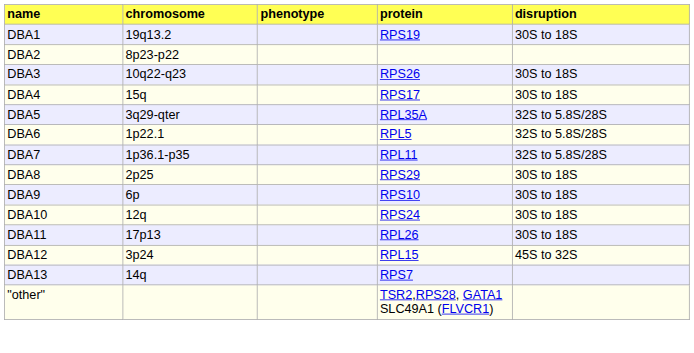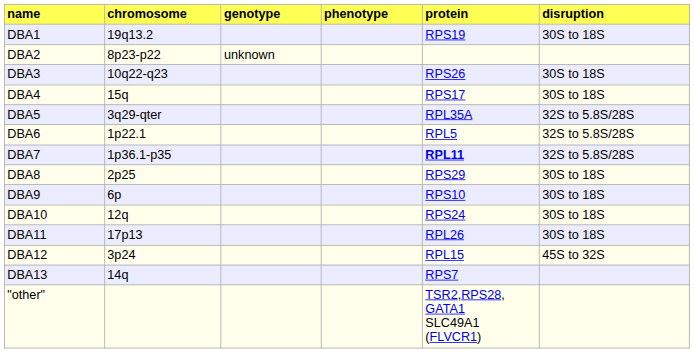+ column: (252, 14)
(399, 154) normal -> (445, 154) bold
